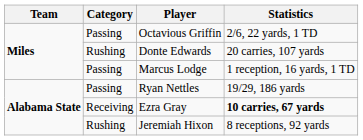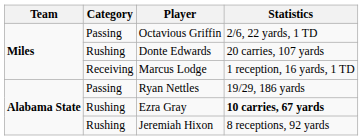(104, 70) Passing -> (110, 70) Receiving
(110, 107) Receiving -> (106, 107) Rushing
